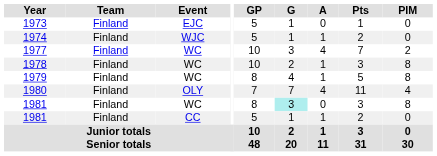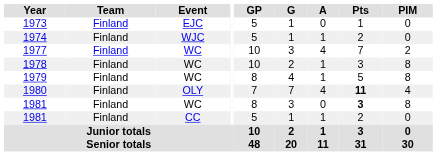(361, 91) normal -> (361, 91) bold
(291, 104) paleturquoise background -> (291, 104) no background
(361, 104) normal -> (361, 104) bold
